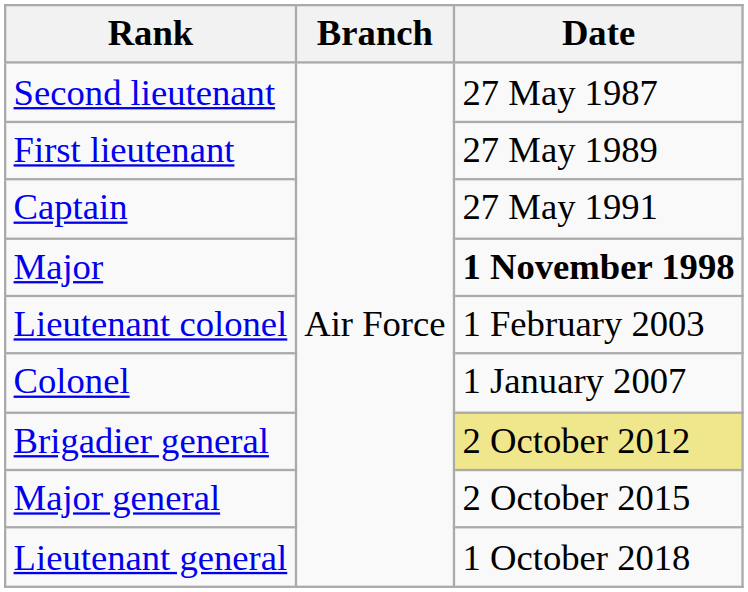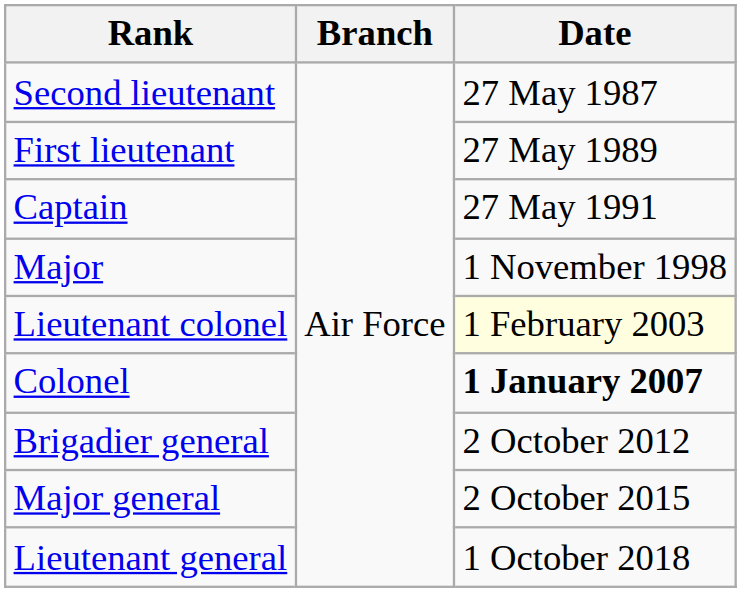(599, 265) bold -> (595, 265) normal
(584, 324) no background -> (584, 324) lightyellow background
(574, 382) normal -> (583, 382) bold
(576, 440) khaki background -> (576, 440) no background
